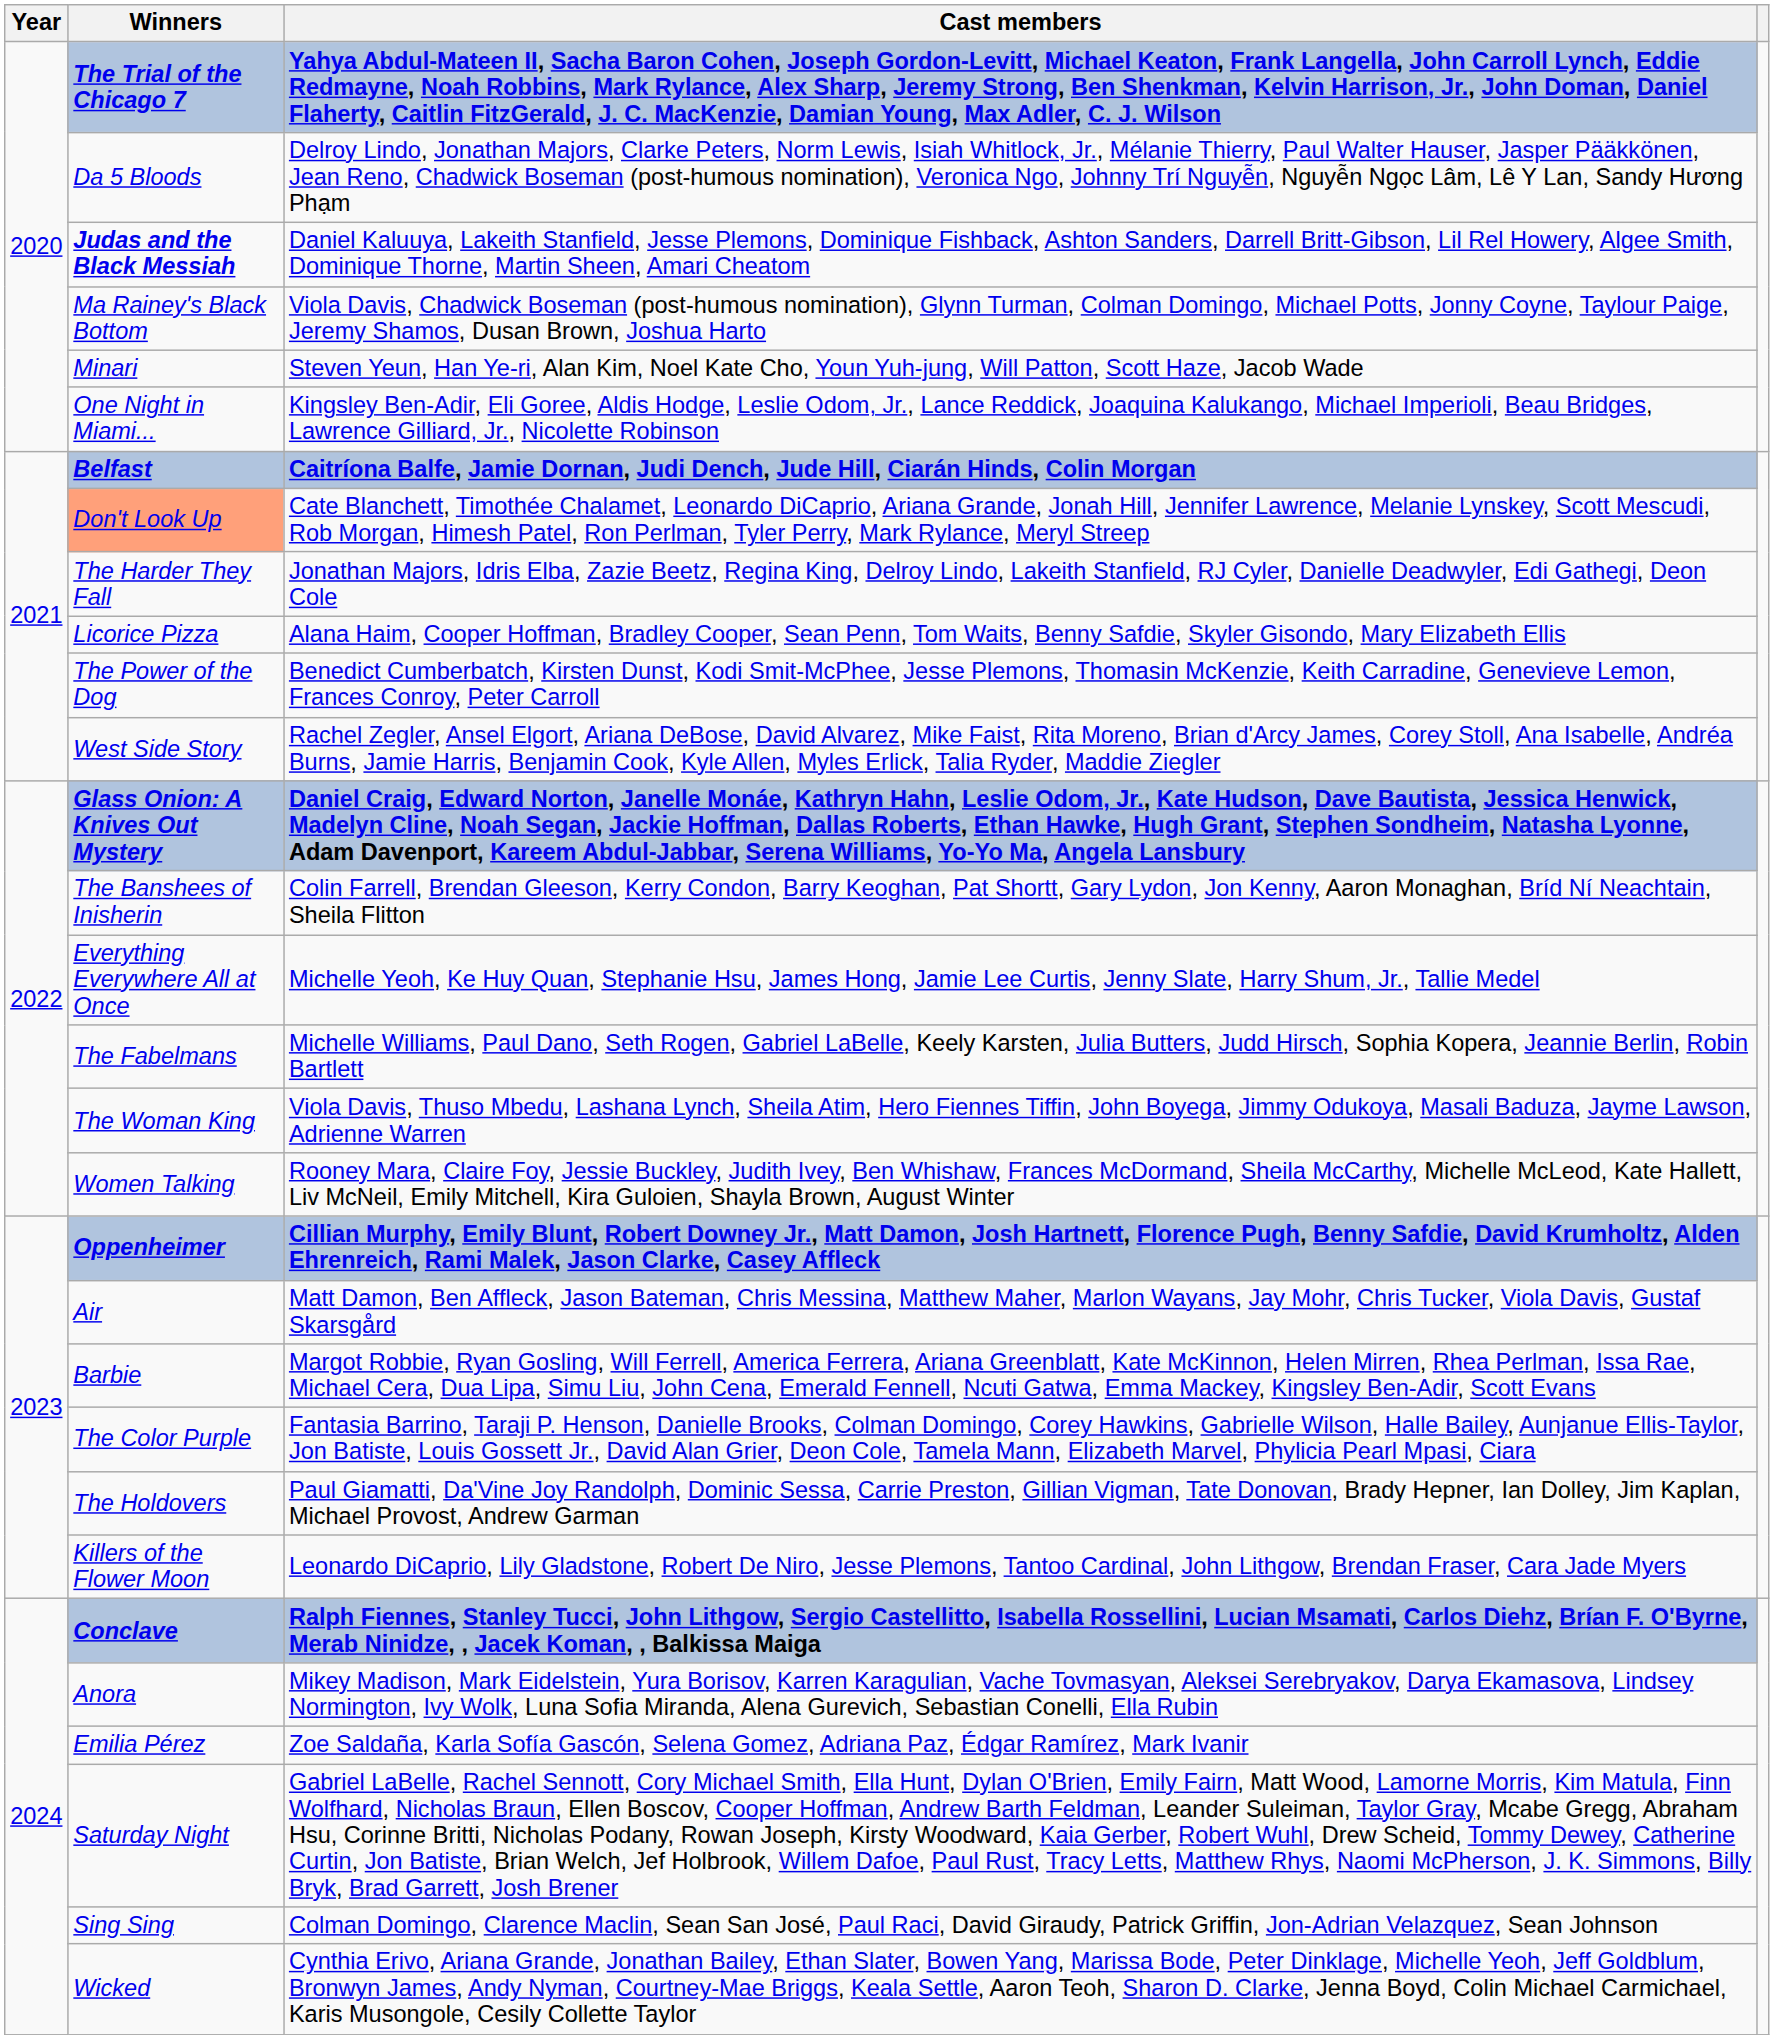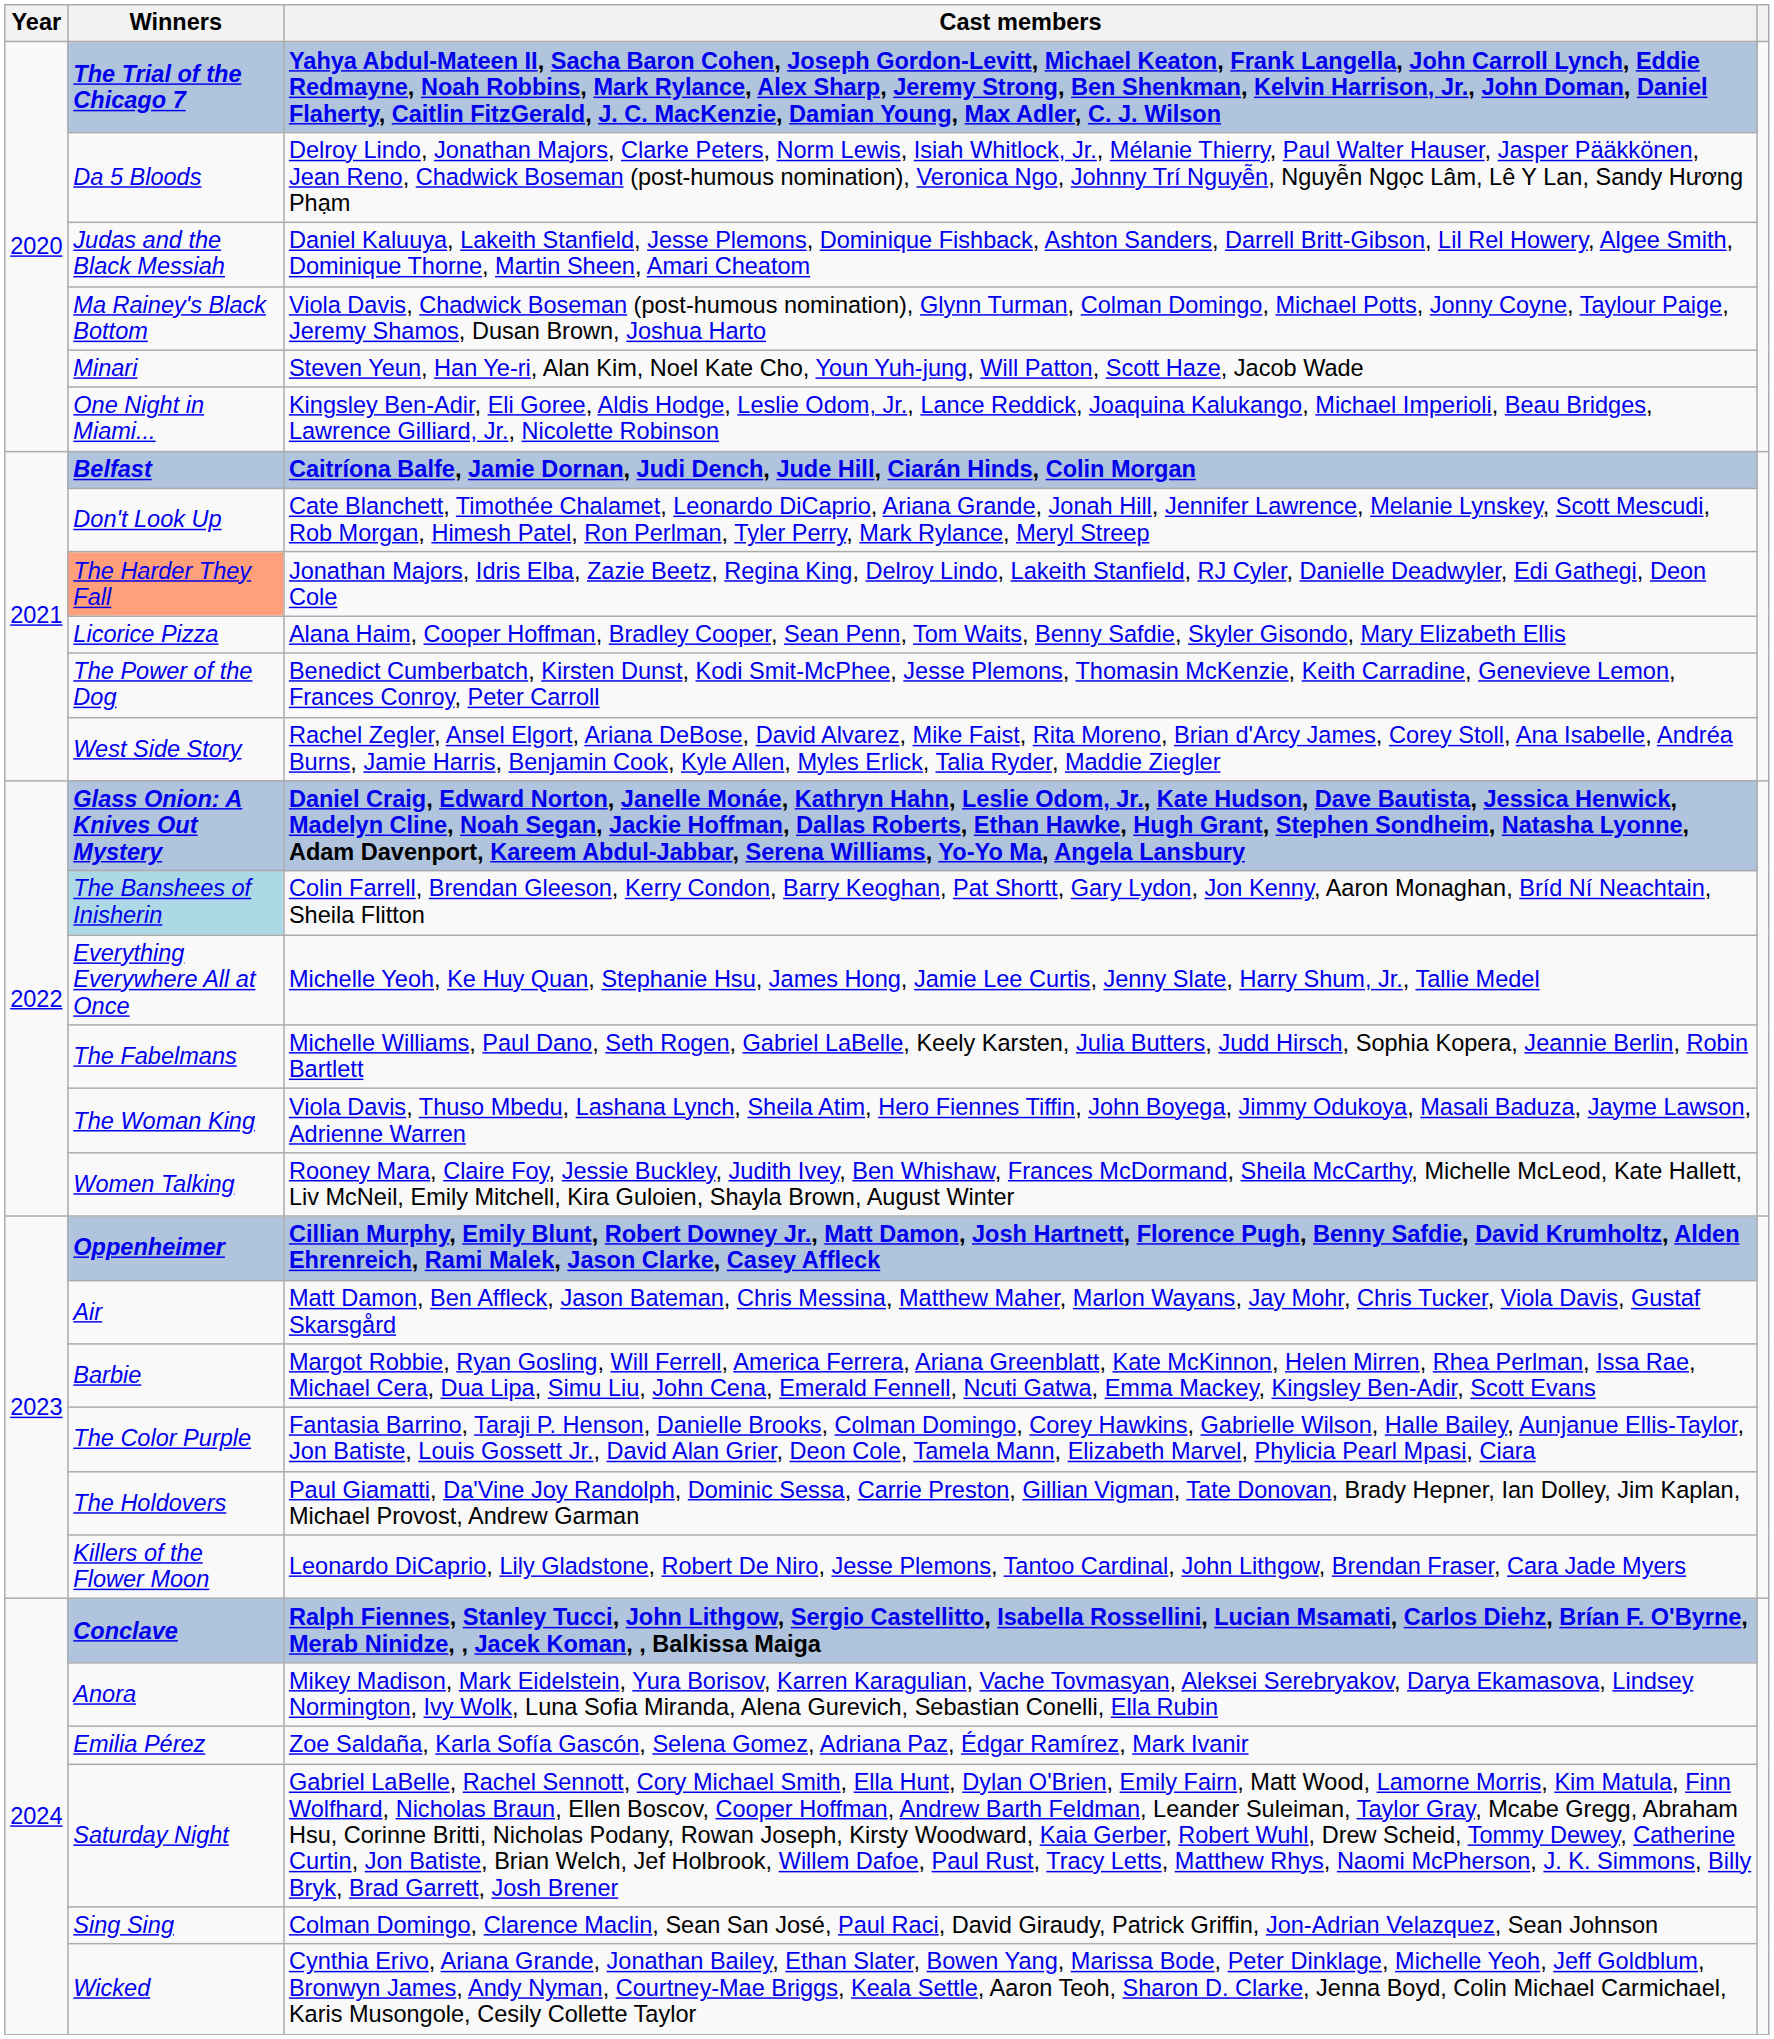(154, 254) bold -> (149, 254) normal
(147, 520) lightsalmon background -> (147, 520) no background
(162, 583) no background -> (162, 583) lightsalmon background
(162, 902) no background -> (162, 902) lightblue background
